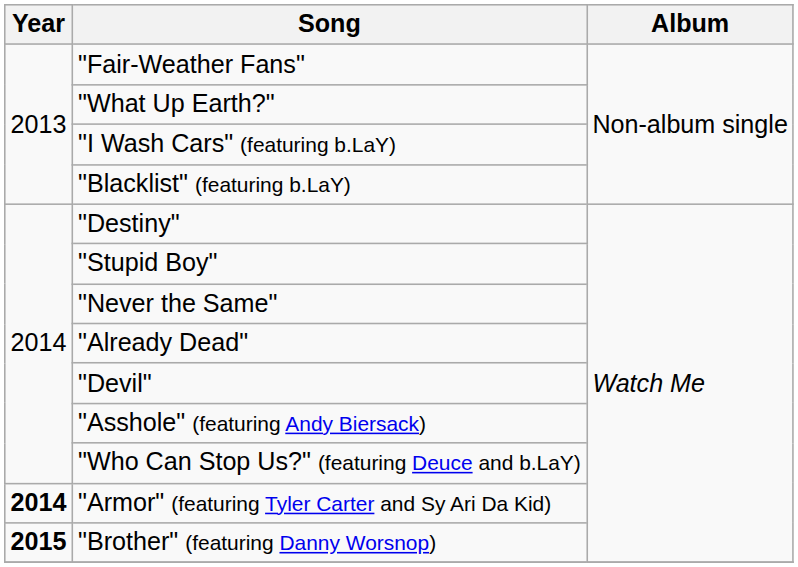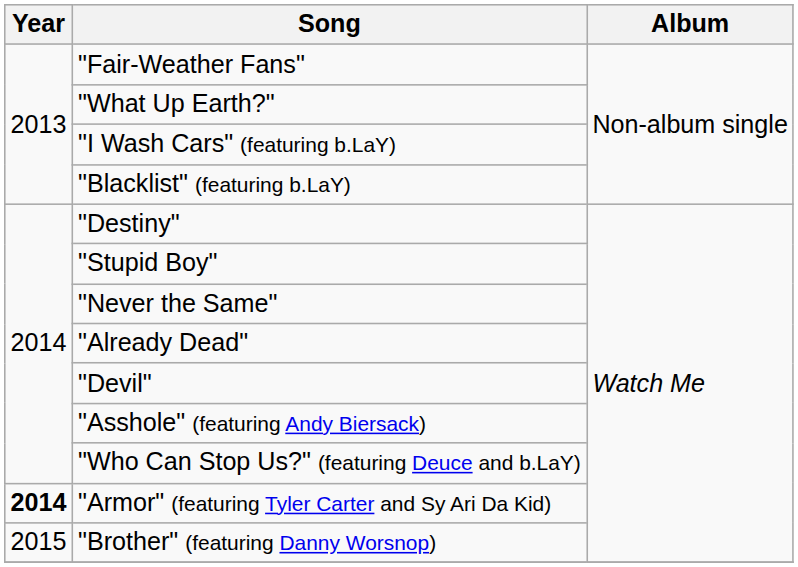(39, 542) bold -> (39, 542) normal
